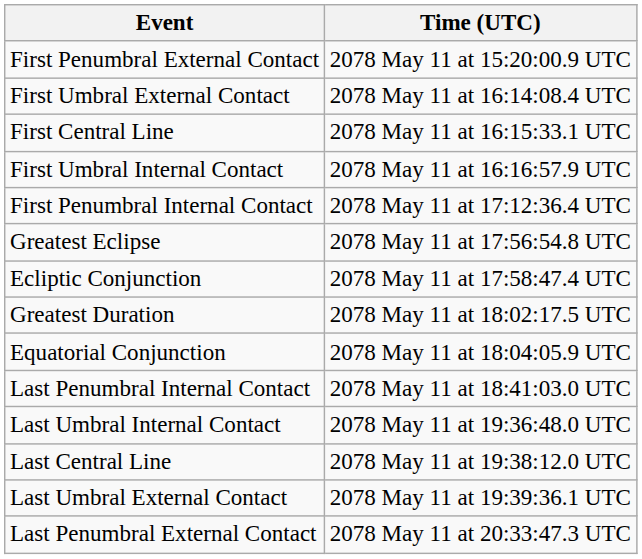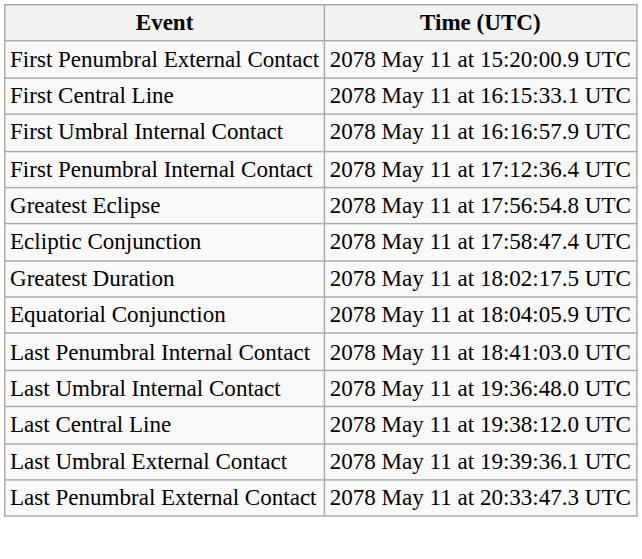- row: (150, 95)
